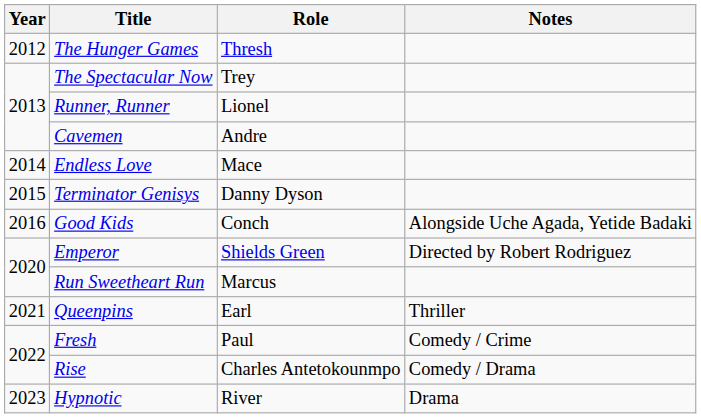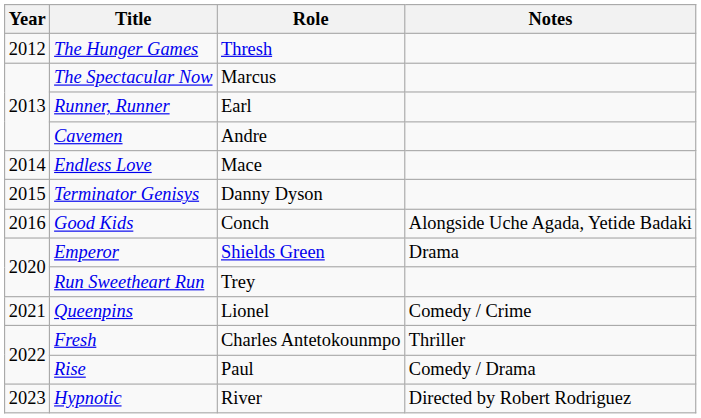(238, 77) Trey -> (249, 77) Marcus
(245, 106) Lionel -> (236, 106) Earl
(520, 252) Directed by Robert Rodriguez -> (434, 252) Drama
(249, 281) Marcus -> (238, 281) Trey
(236, 310) Earl -> (245, 310) Lionel
(437, 310) Thriller -> (470, 310) Comedy / Crime
(237, 340) Paul -> (311, 340) Charles Antetokounmpo
(470, 340) Comedy / Crime -> (437, 340) Thriller
(311, 369) Charles Antetokounmpo -> (237, 369) Paul
(434, 398) Drama -> (520, 398) Directed by Robert Rodriguez
